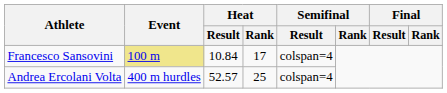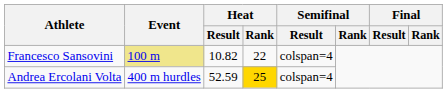(223, 56) 10.84 -> (223, 56) 10.82
(260, 56) 17 -> (260, 56) 22
(223, 77) 52.57 -> (223, 77) 52.59
(260, 77) no background -> (260, 77) gold background
